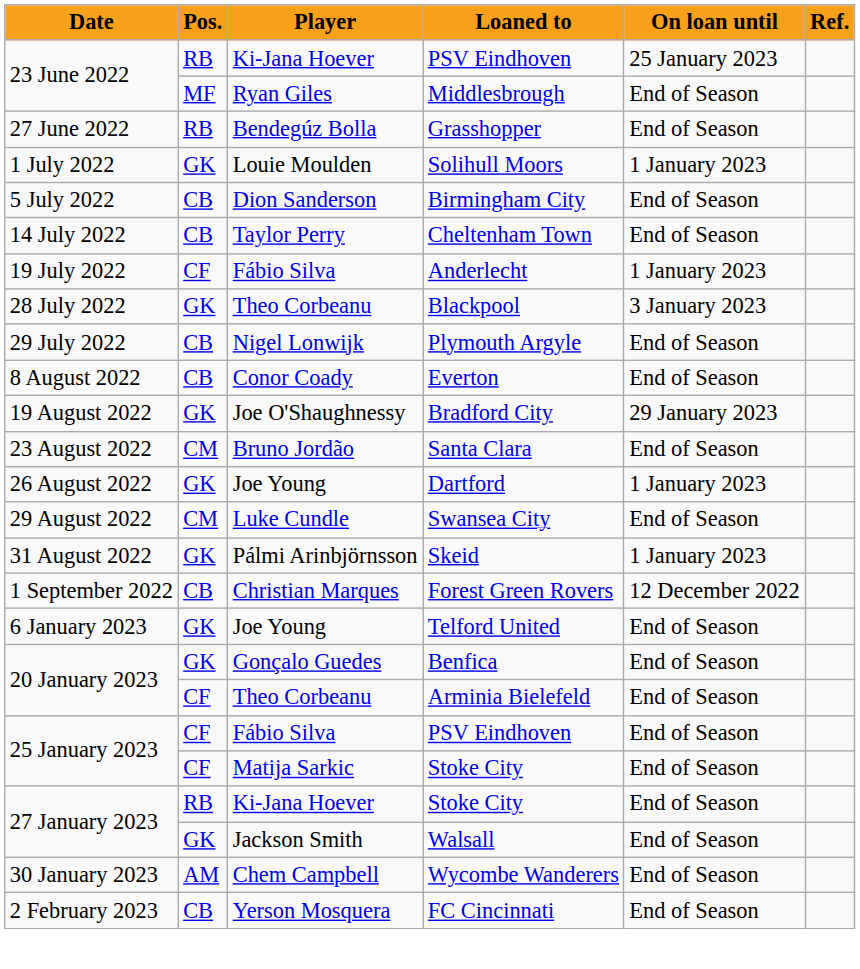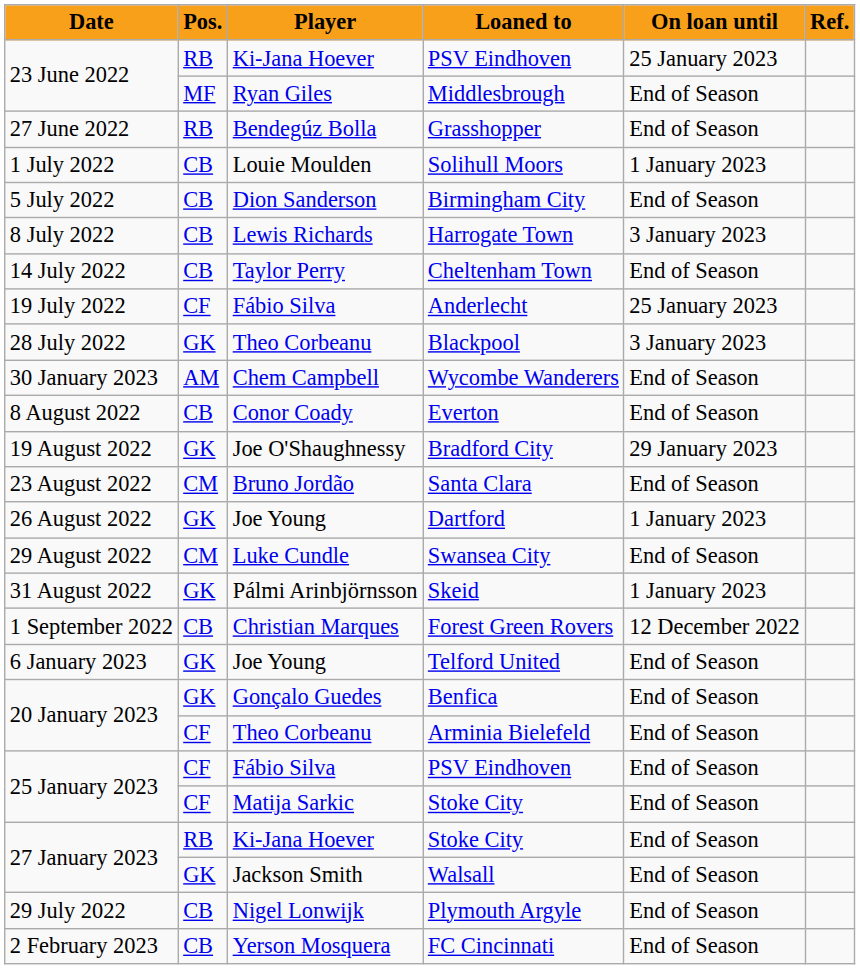(199, 164) GK -> (198, 164) CB
+ row: (62, 235)
(698, 270) 1 January 2023 -> (703, 306) 25 January 2023
rows swapped: (68, 341) <-> (84, 874)
